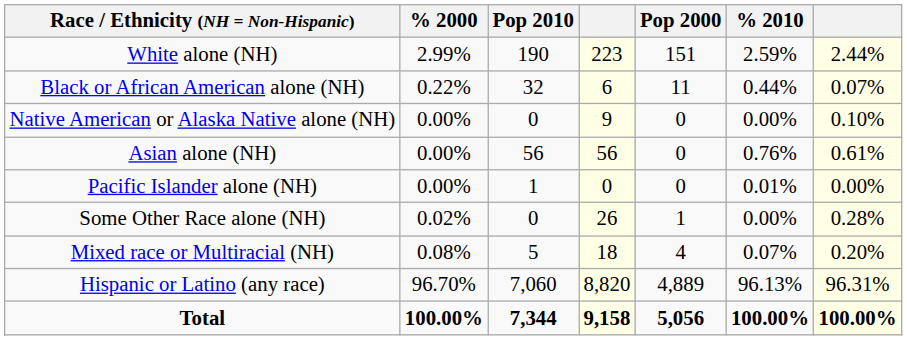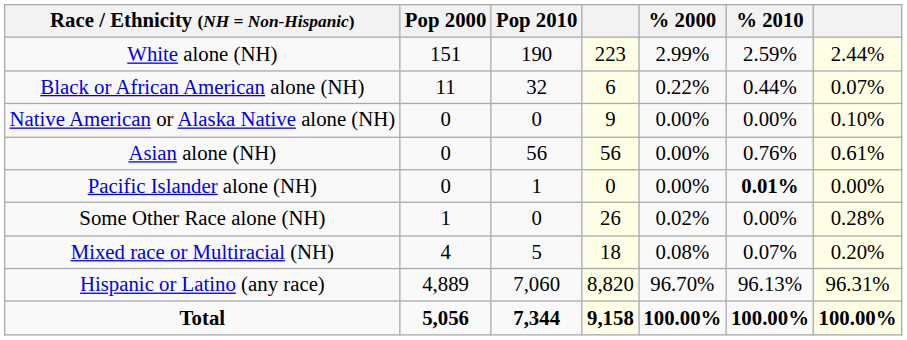columns swapped: (681, 20) <-> (444, 20)
(770, 185) normal -> (770, 185) bold
